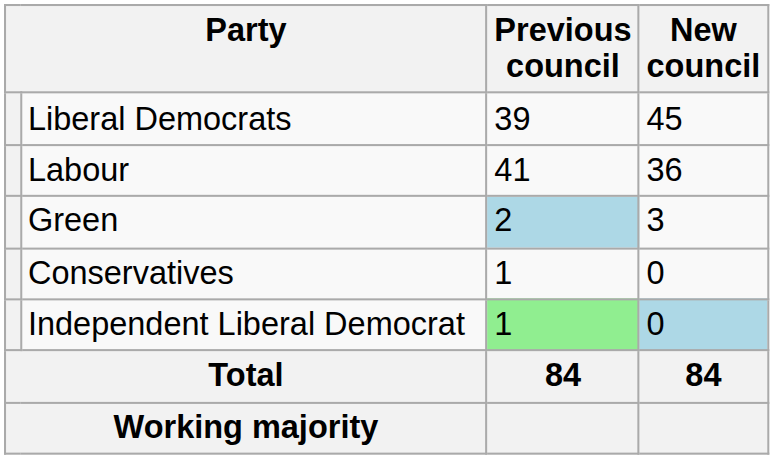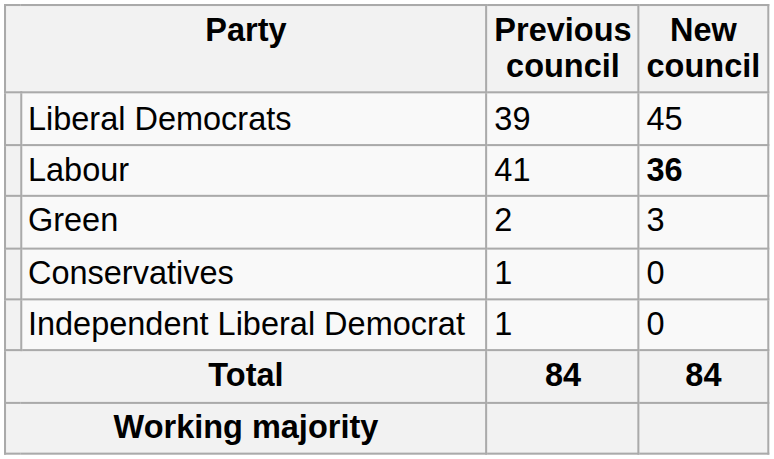(665, 169) normal -> (665, 169) bold
(503, 221) lightblue background -> (503, 221) no background
(503, 324) lightgreen background -> (503, 324) no background
(656, 324) lightblue background -> (656, 324) no background
